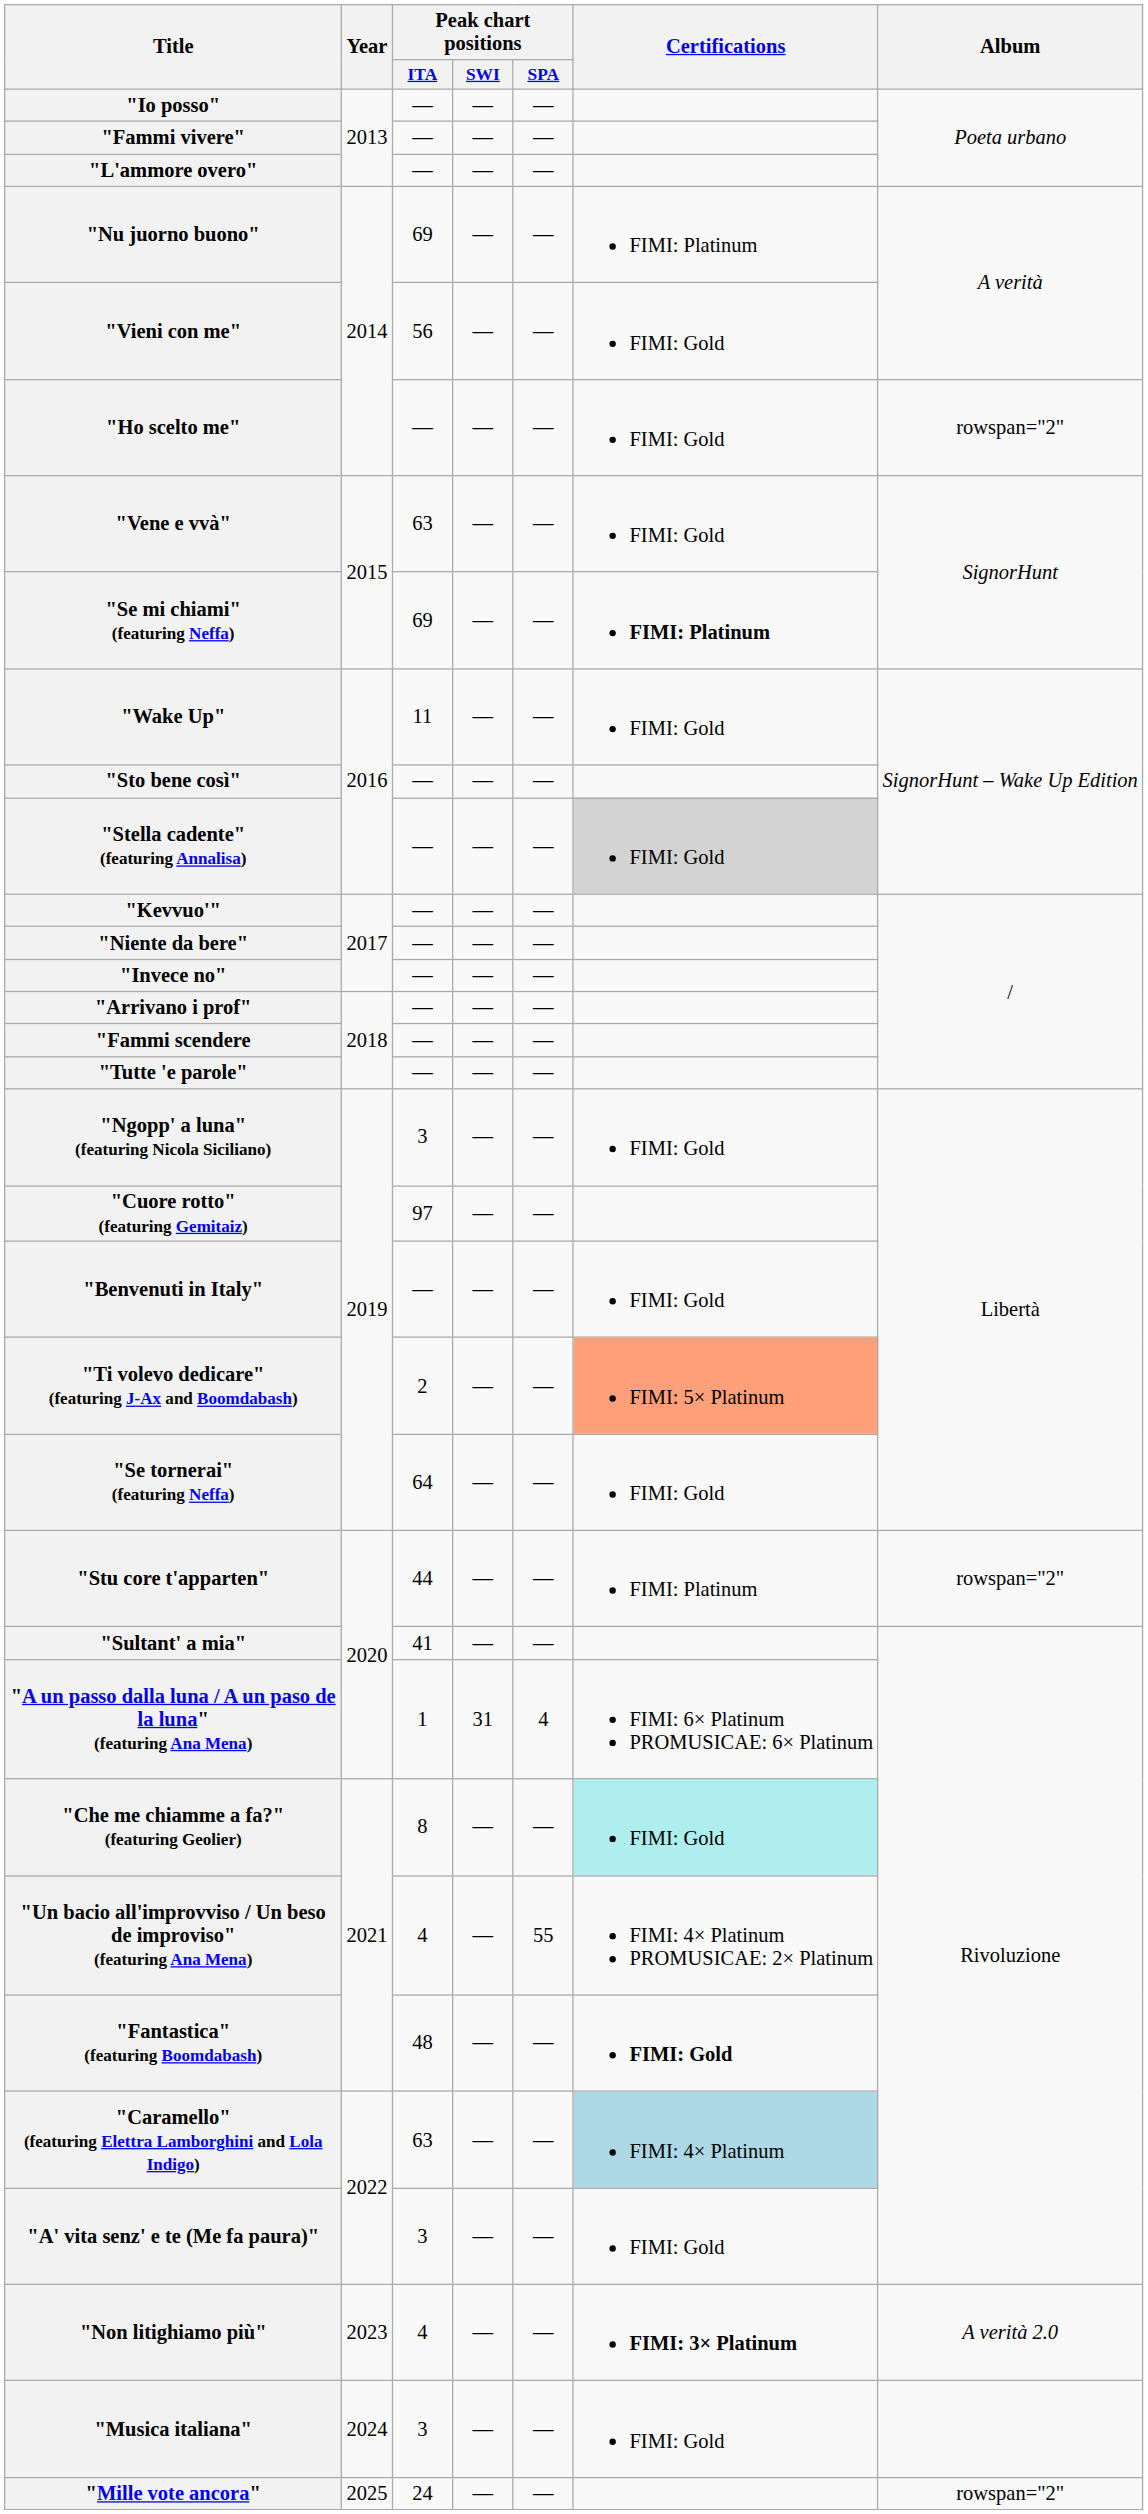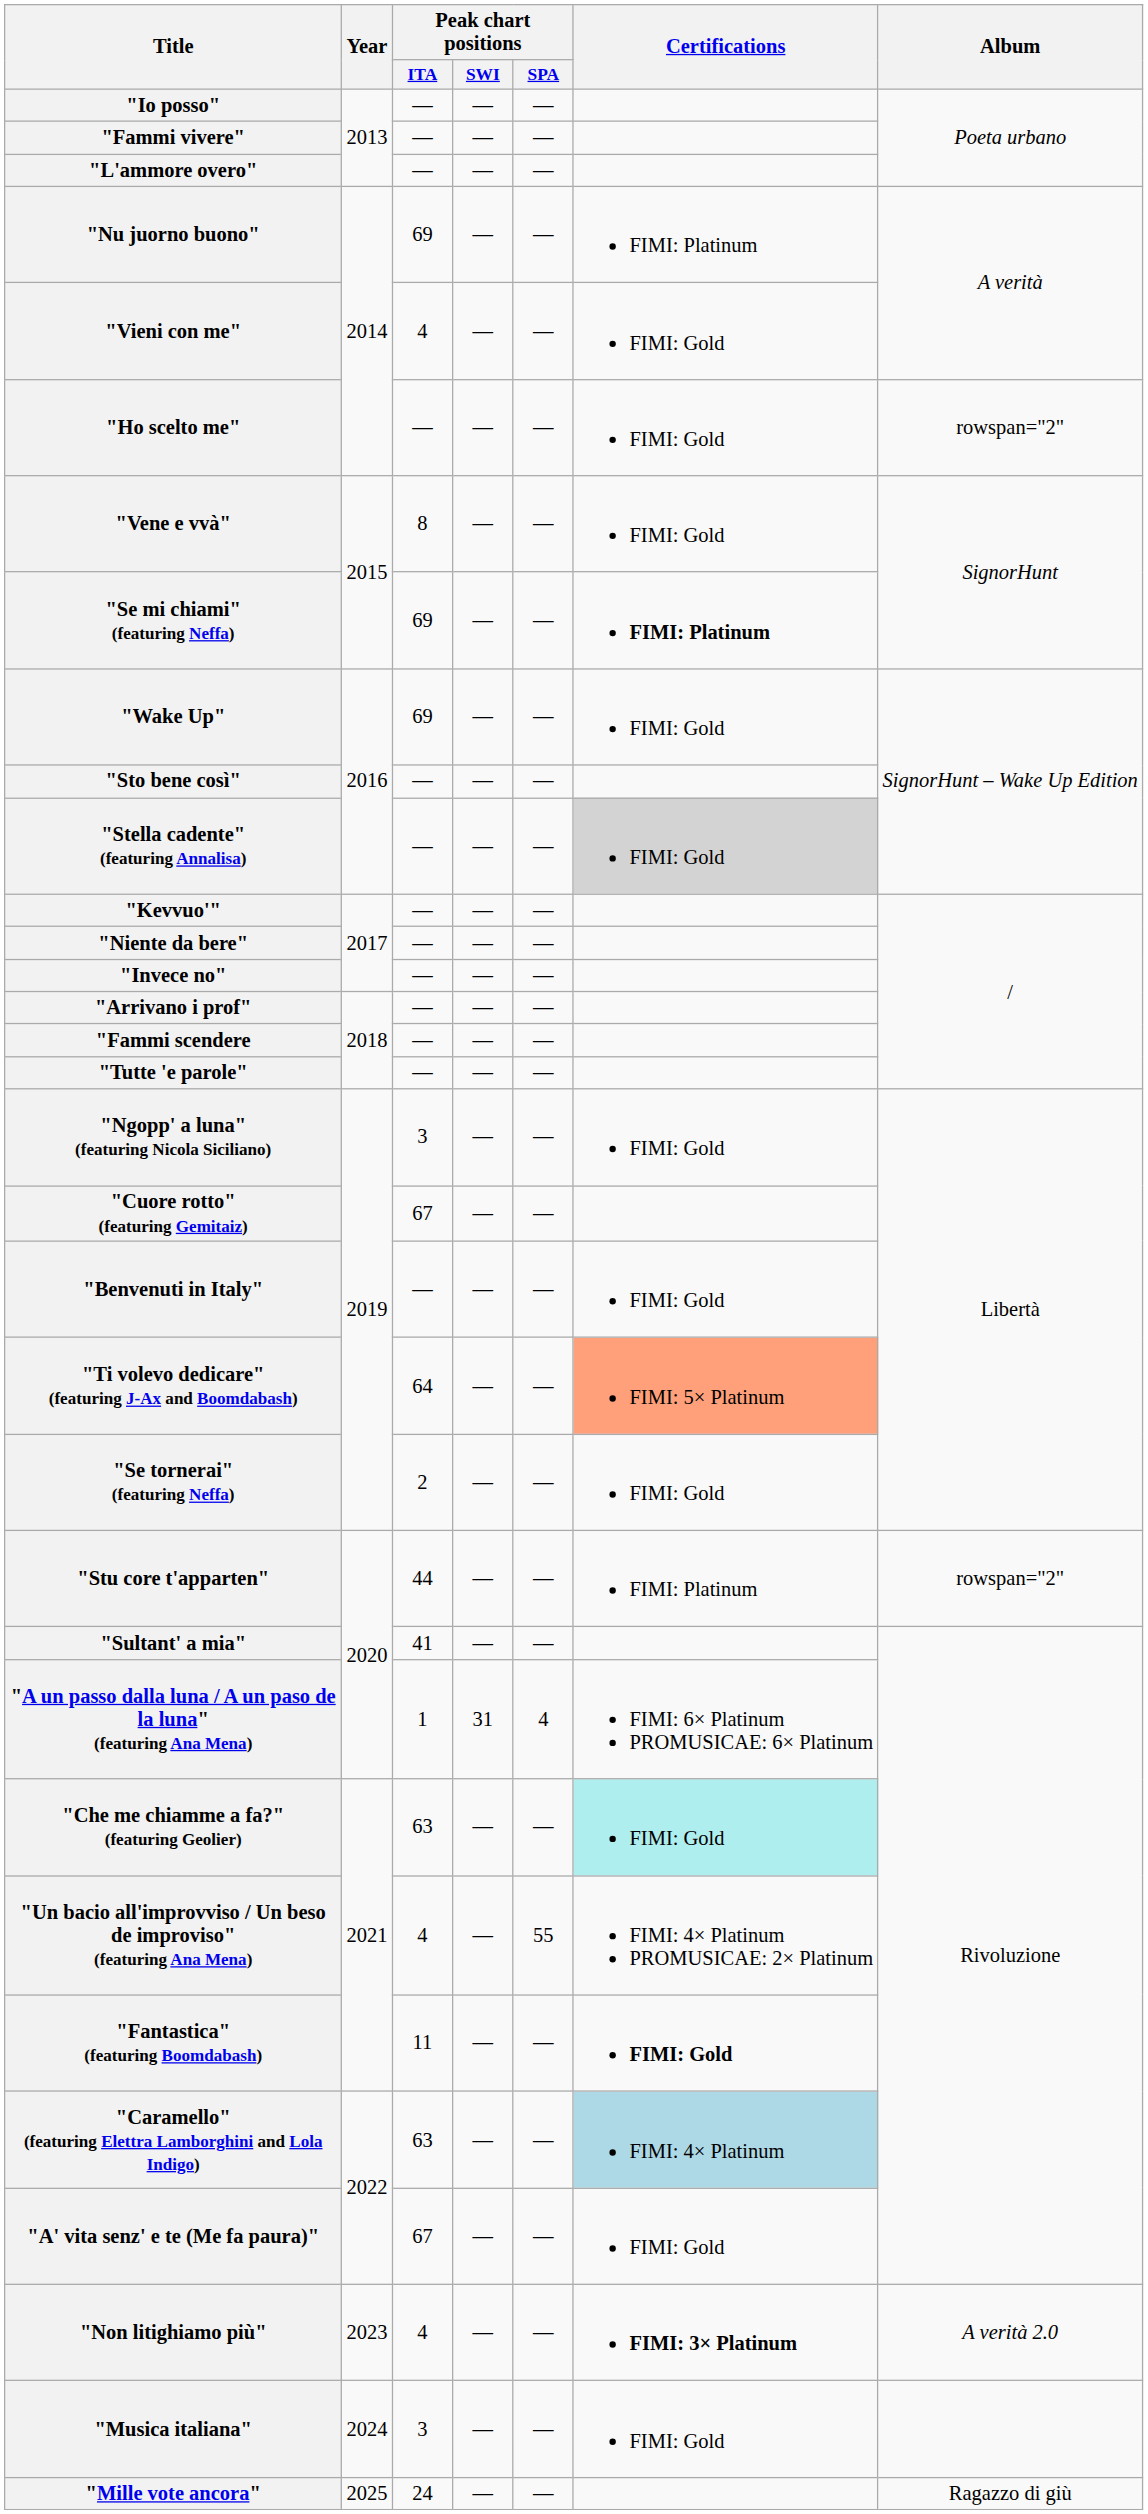(422, 330) 56 -> (422, 330) 4
(422, 523) 63 -> (422, 523) 8
(422, 716) 11 -> (422, 716) 69
(422, 1213) 97 -> (422, 1213) 67
(422, 1385) 2 -> (422, 1385) 64
(422, 1482) 64 -> (422, 1482) 2
(422, 1827) 8 -> (422, 1827) 63
(422, 2043) 48 -> (422, 2043) 11
(422, 2236) 3 -> (422, 2236) 67
(1010, 2493) rowspan="2" -> (1010, 2493) Ragazzo di giù
